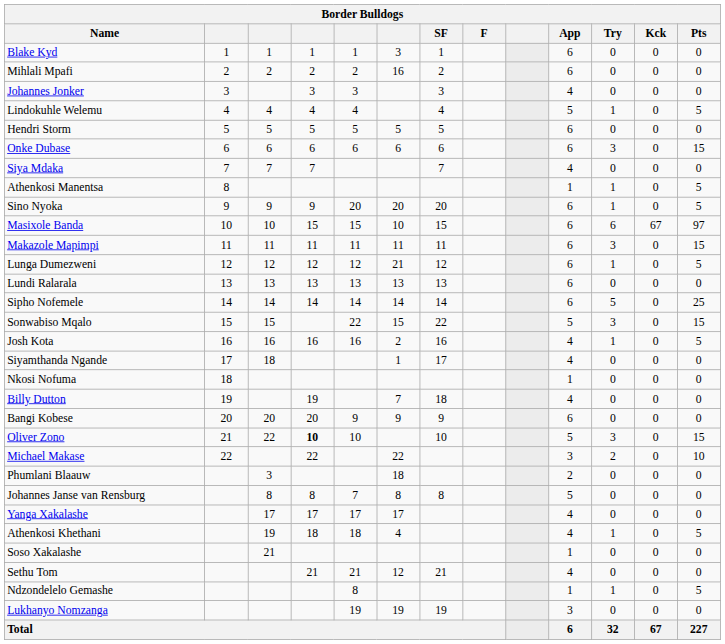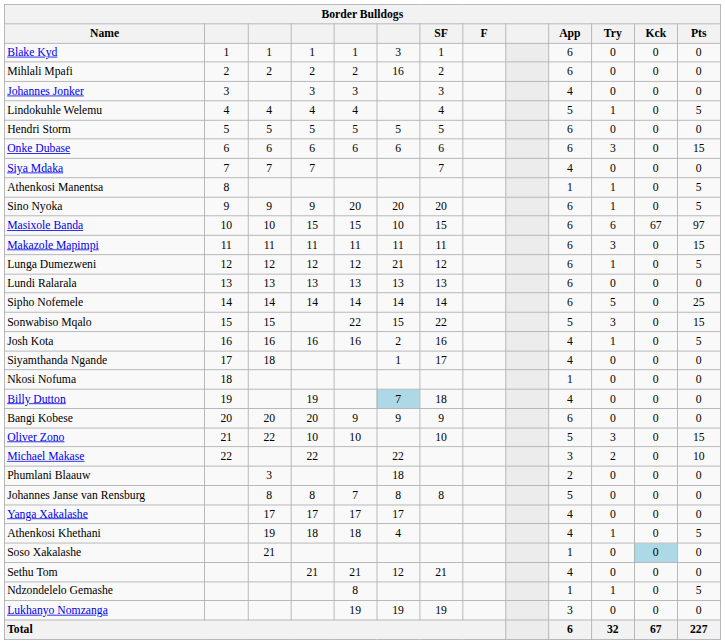(398, 399) no background -> (398, 399) lightblue background
(312, 437) bold -> (312, 437) normal
(656, 553) no background -> (656, 553) lightblue background
